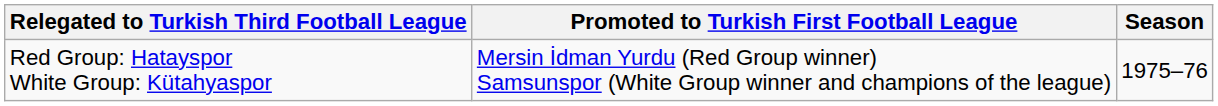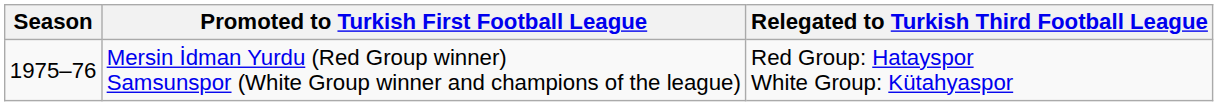columns swapped: (1165, 22) <-> (238, 22)
